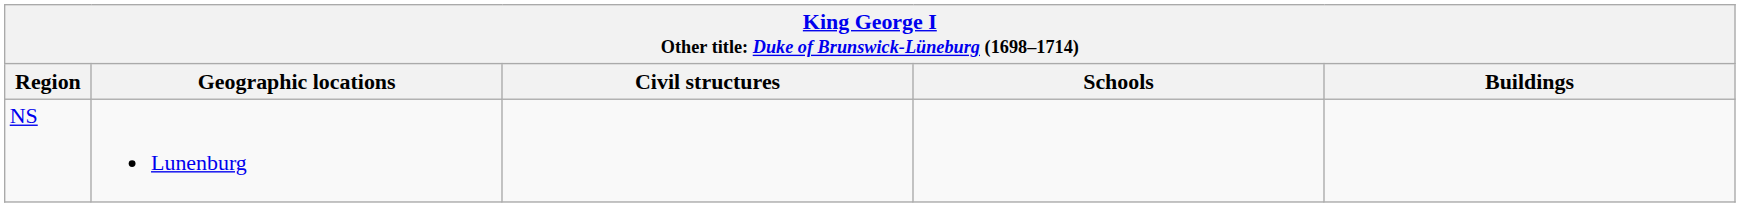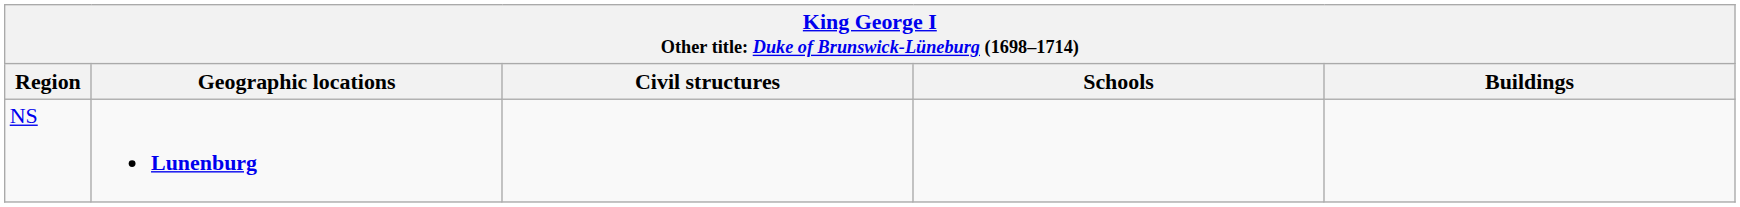(297, 163) normal -> (297, 163) bold
